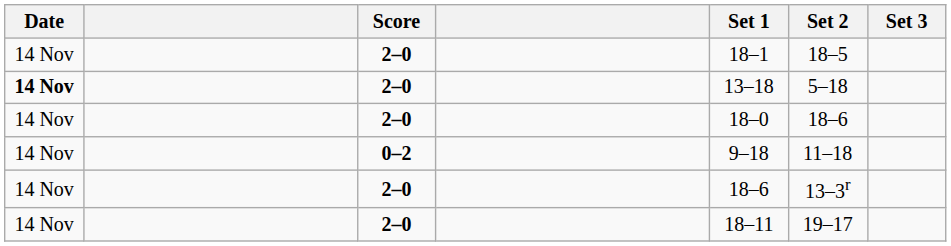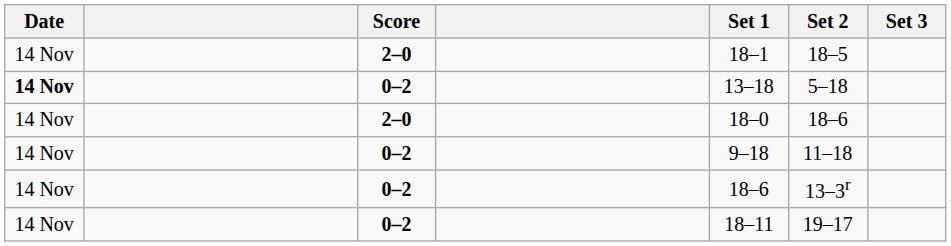(397, 87) 2–0 -> (397, 87) 0–2
(397, 189) 2–0 -> (397, 189) 0–2
(397, 224) 2–0 -> (397, 224) 0–2
